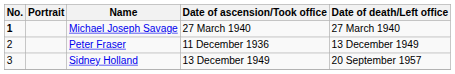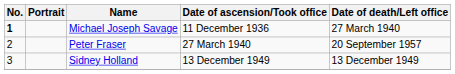(217, 28) 27 March 1940 -> (226, 28) 11 December 1936
(226, 45) 11 December 1936 -> (217, 45) 27 March 1940
(375, 45) 13 December 1949 -> (377, 45) 20 September 1957
(377, 61) 20 September 1957 -> (375, 61) 13 December 1949
